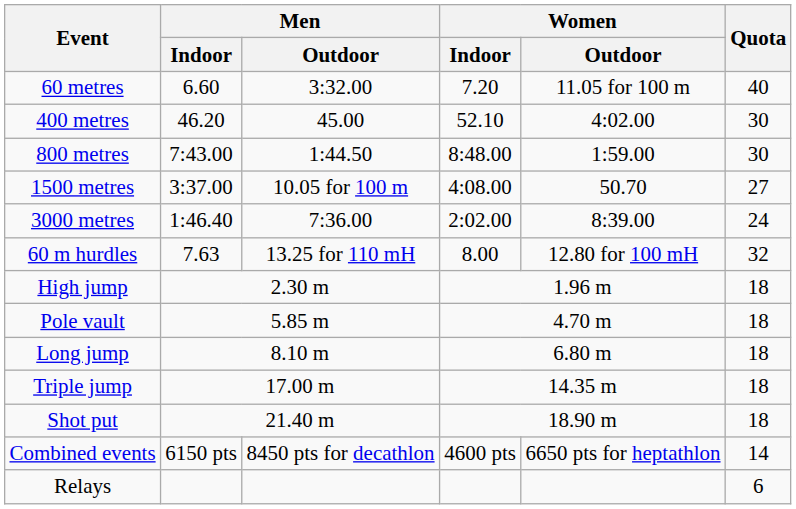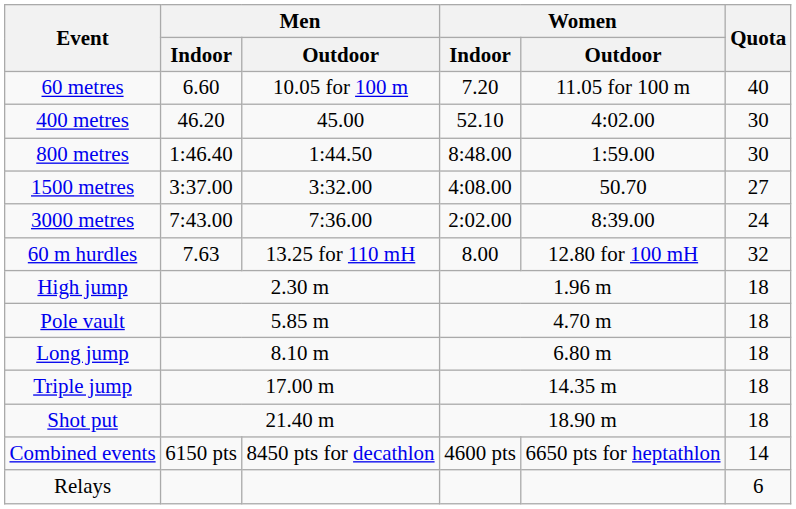(341, 87) 3:32.00 -> (341, 87) 10.05 for 100 m
(201, 154) 7:43.00 -> (201, 154) 1:46.40
(341, 187) 10.05 for 100 m -> (341, 187) 3:32.00
(201, 220) 1:46.40 -> (201, 220) 7:43.00
